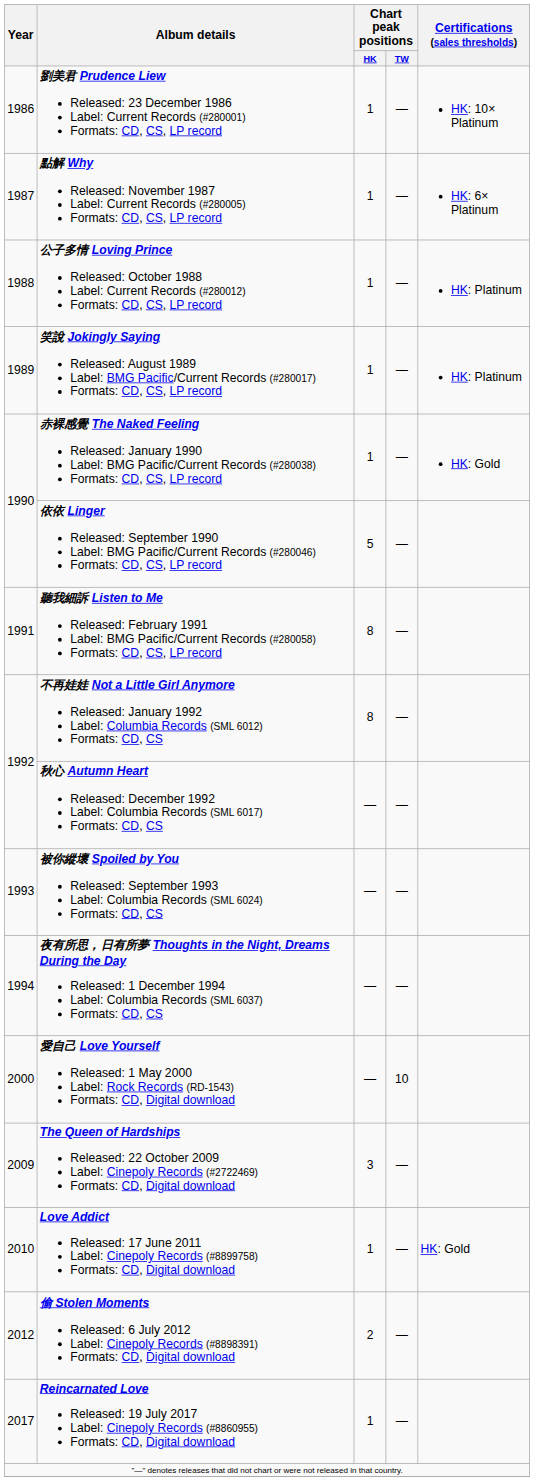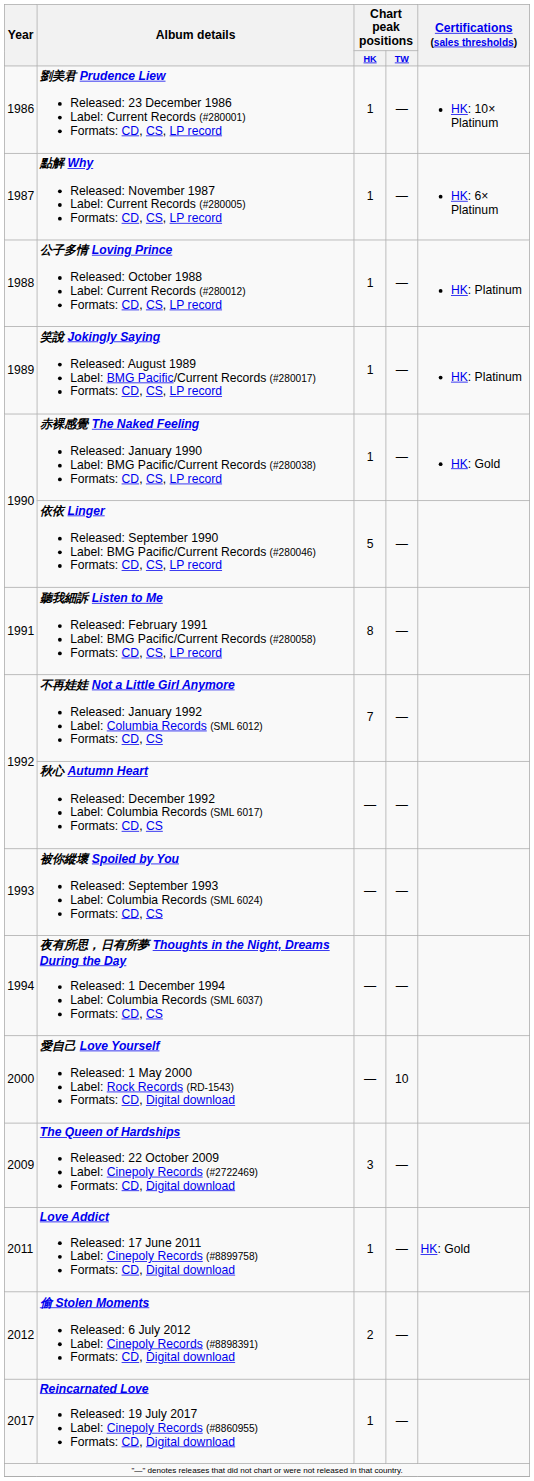(370, 718) 8 -> (370, 718) 7
(21, 1249) 2010 -> (20, 1249) 2011
